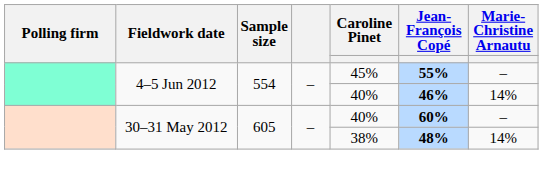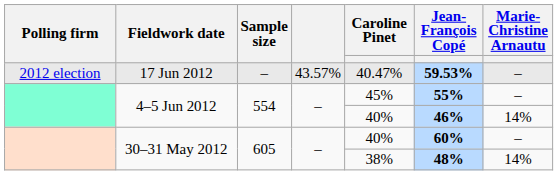+ row: (176, 73)
